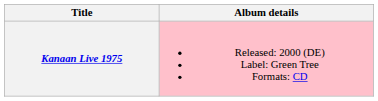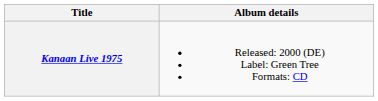(266, 65) pink background -> (266, 65) no background
